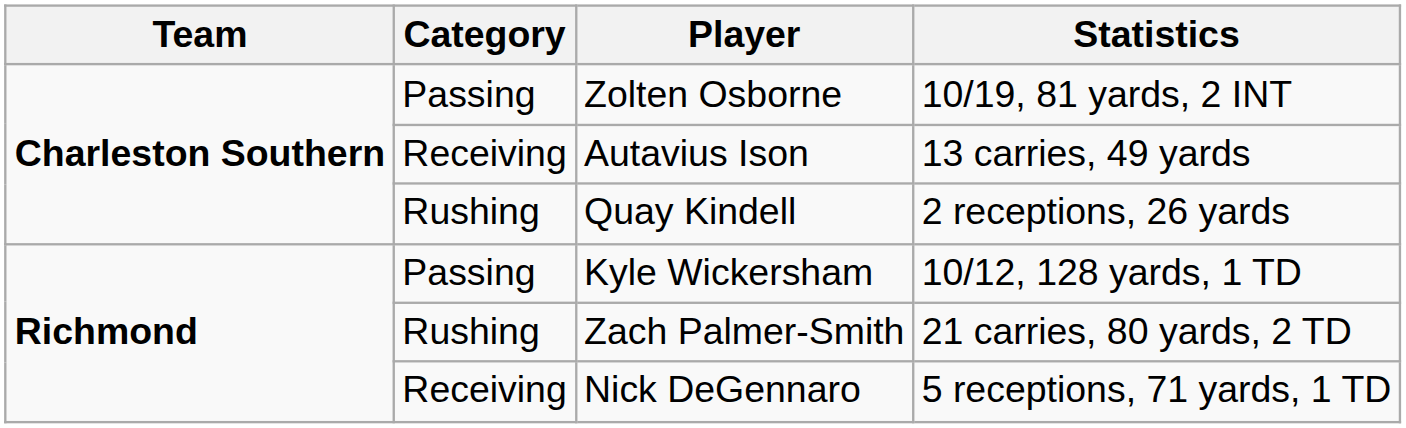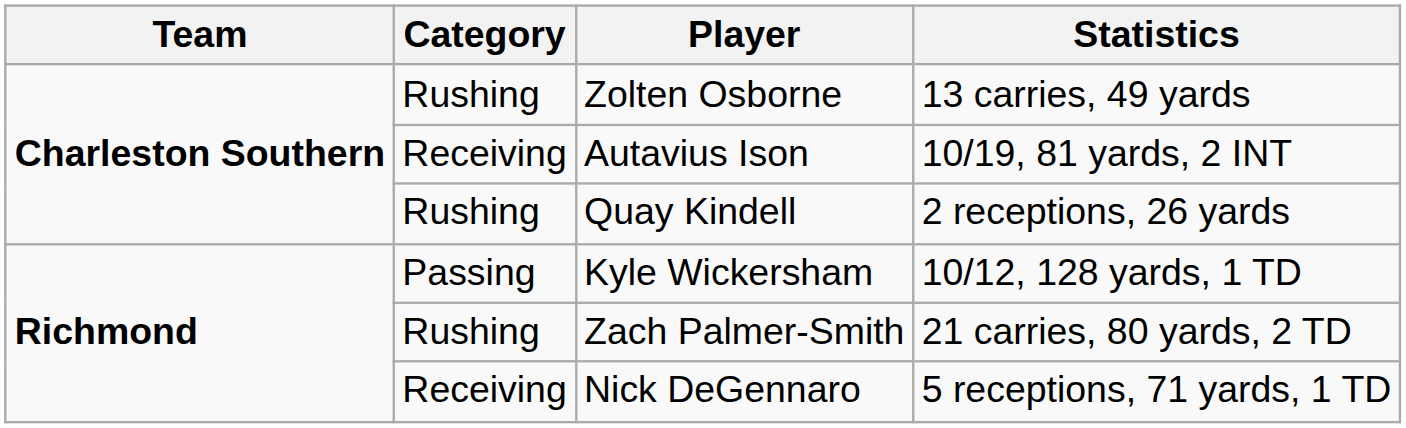(469, 94) Passing -> (471, 94) Rushing
(1107, 94) 10/19, 81 yards, 2 INT -> (1086, 94) 13 carries, 49 yards
(1086, 153) 13 carries, 49 yards -> (1107, 153) 10/19, 81 yards, 2 INT
